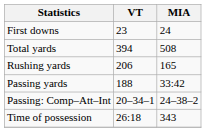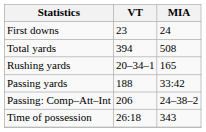(124, 65) 206 -> (135, 65) 20–34–1
(135, 100) 20–34–1 -> (124, 100) 206
